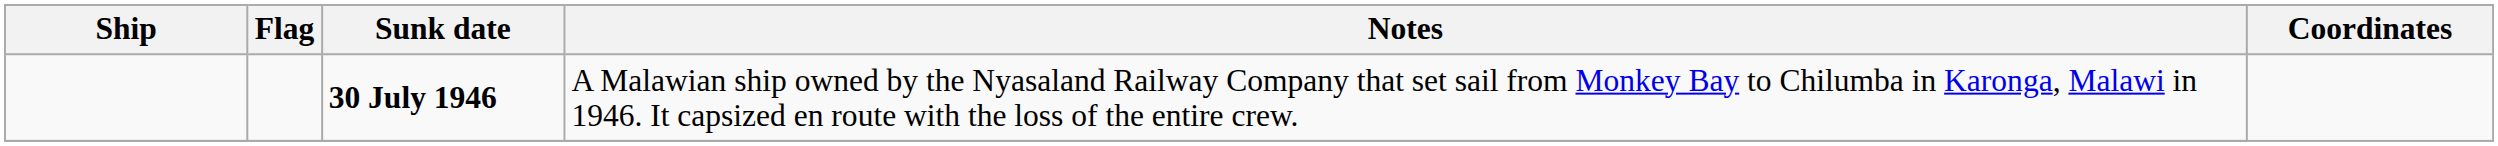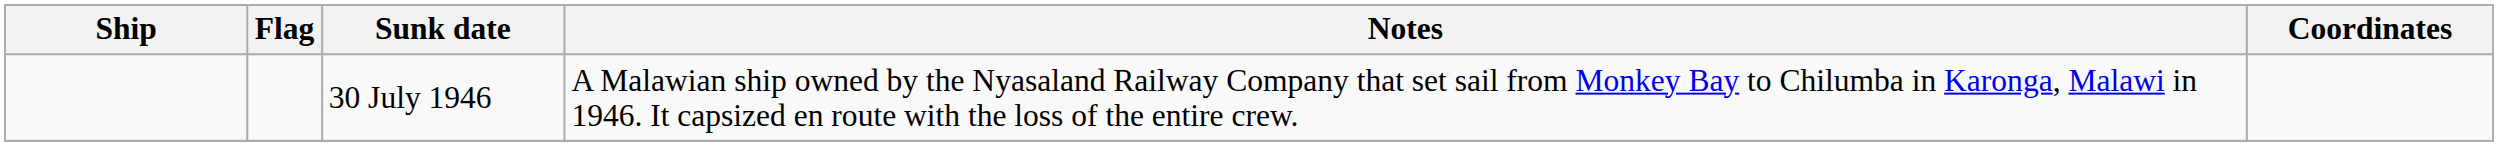(413, 97) bold -> (410, 97) normal
